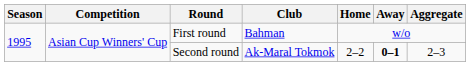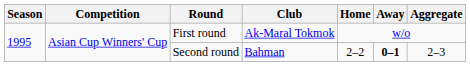(265, 33) Bahman -> (289, 33) Ak-Maral Tokmok
(289, 52) Ak-Maral Tokmok -> (265, 52) Bahman
